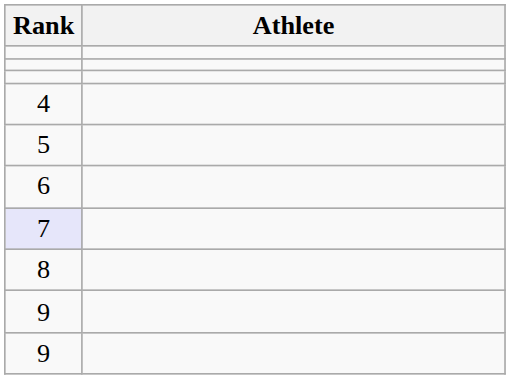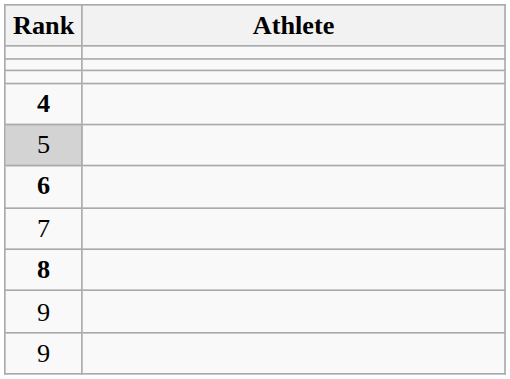(44, 103) normal -> (44, 103) bold
(44, 144) no background -> (44, 144) lightgrey background
(44, 186) normal -> (44, 186) bold
(44, 228) lavender background -> (44, 228) no background
(44, 269) normal -> (44, 269) bold
